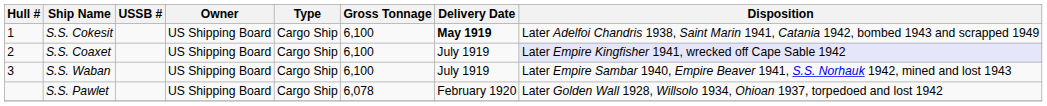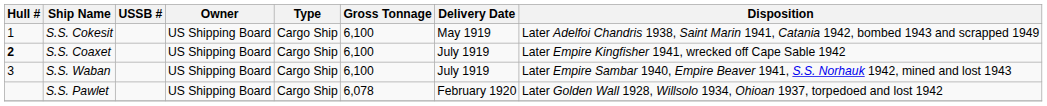(464, 33) bold -> (464, 33) normal
(11, 52) normal -> (11, 52) bold
(684, 52) lavender background -> (684, 52) no background
